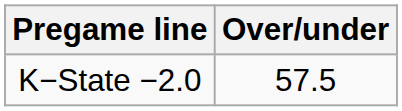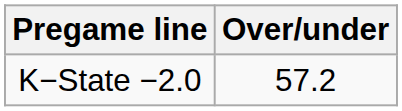(306, 79) 57.5 -> (306, 79) 57.2
